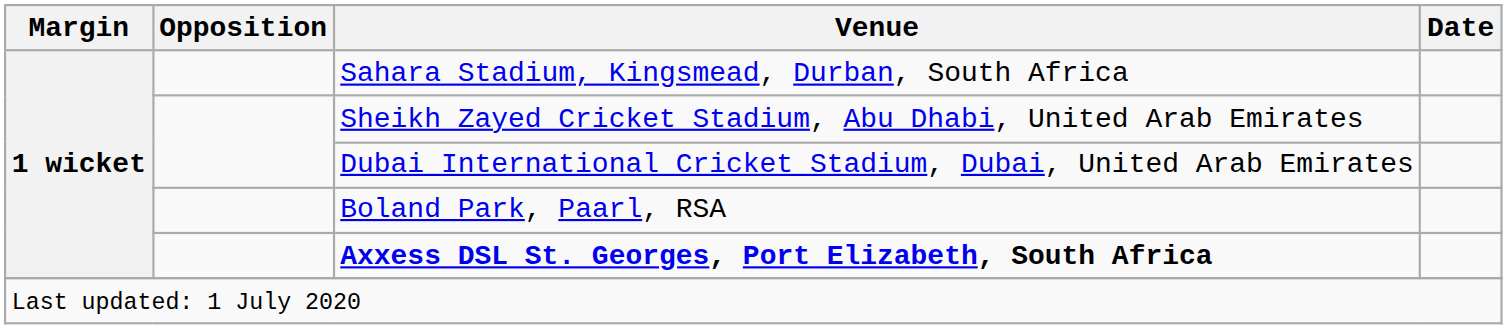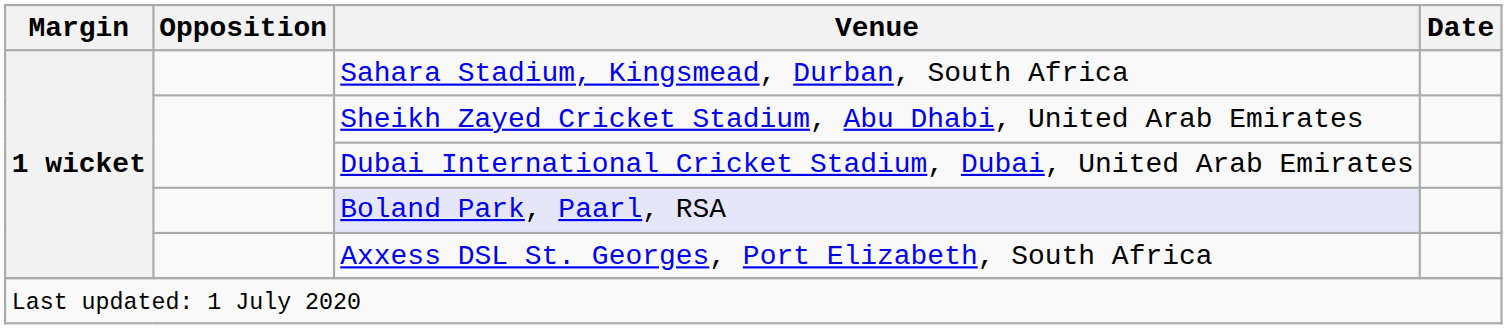(533, 210) no background -> (533, 210) lavender background
(776, 256) bold -> (776, 256) normal
